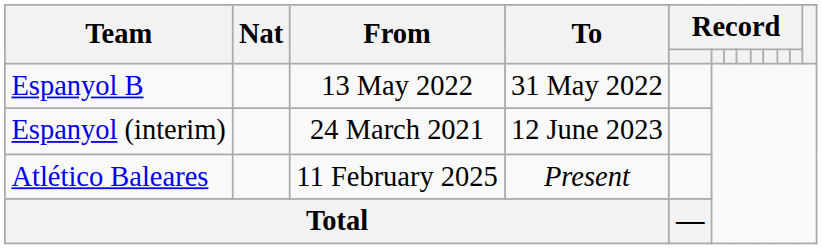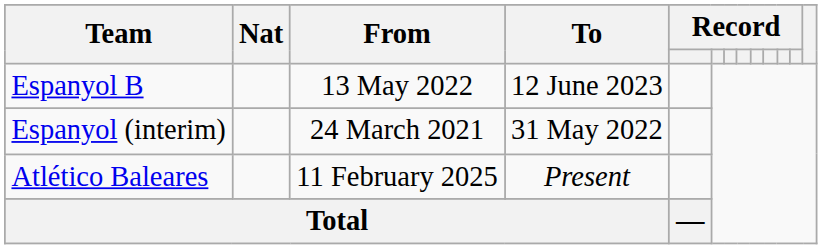(587, 85) 31 May 2022 -> (587, 85) 12 June 2023
(587, 130) 12 June 2023 -> (587, 130) 31 May 2022
